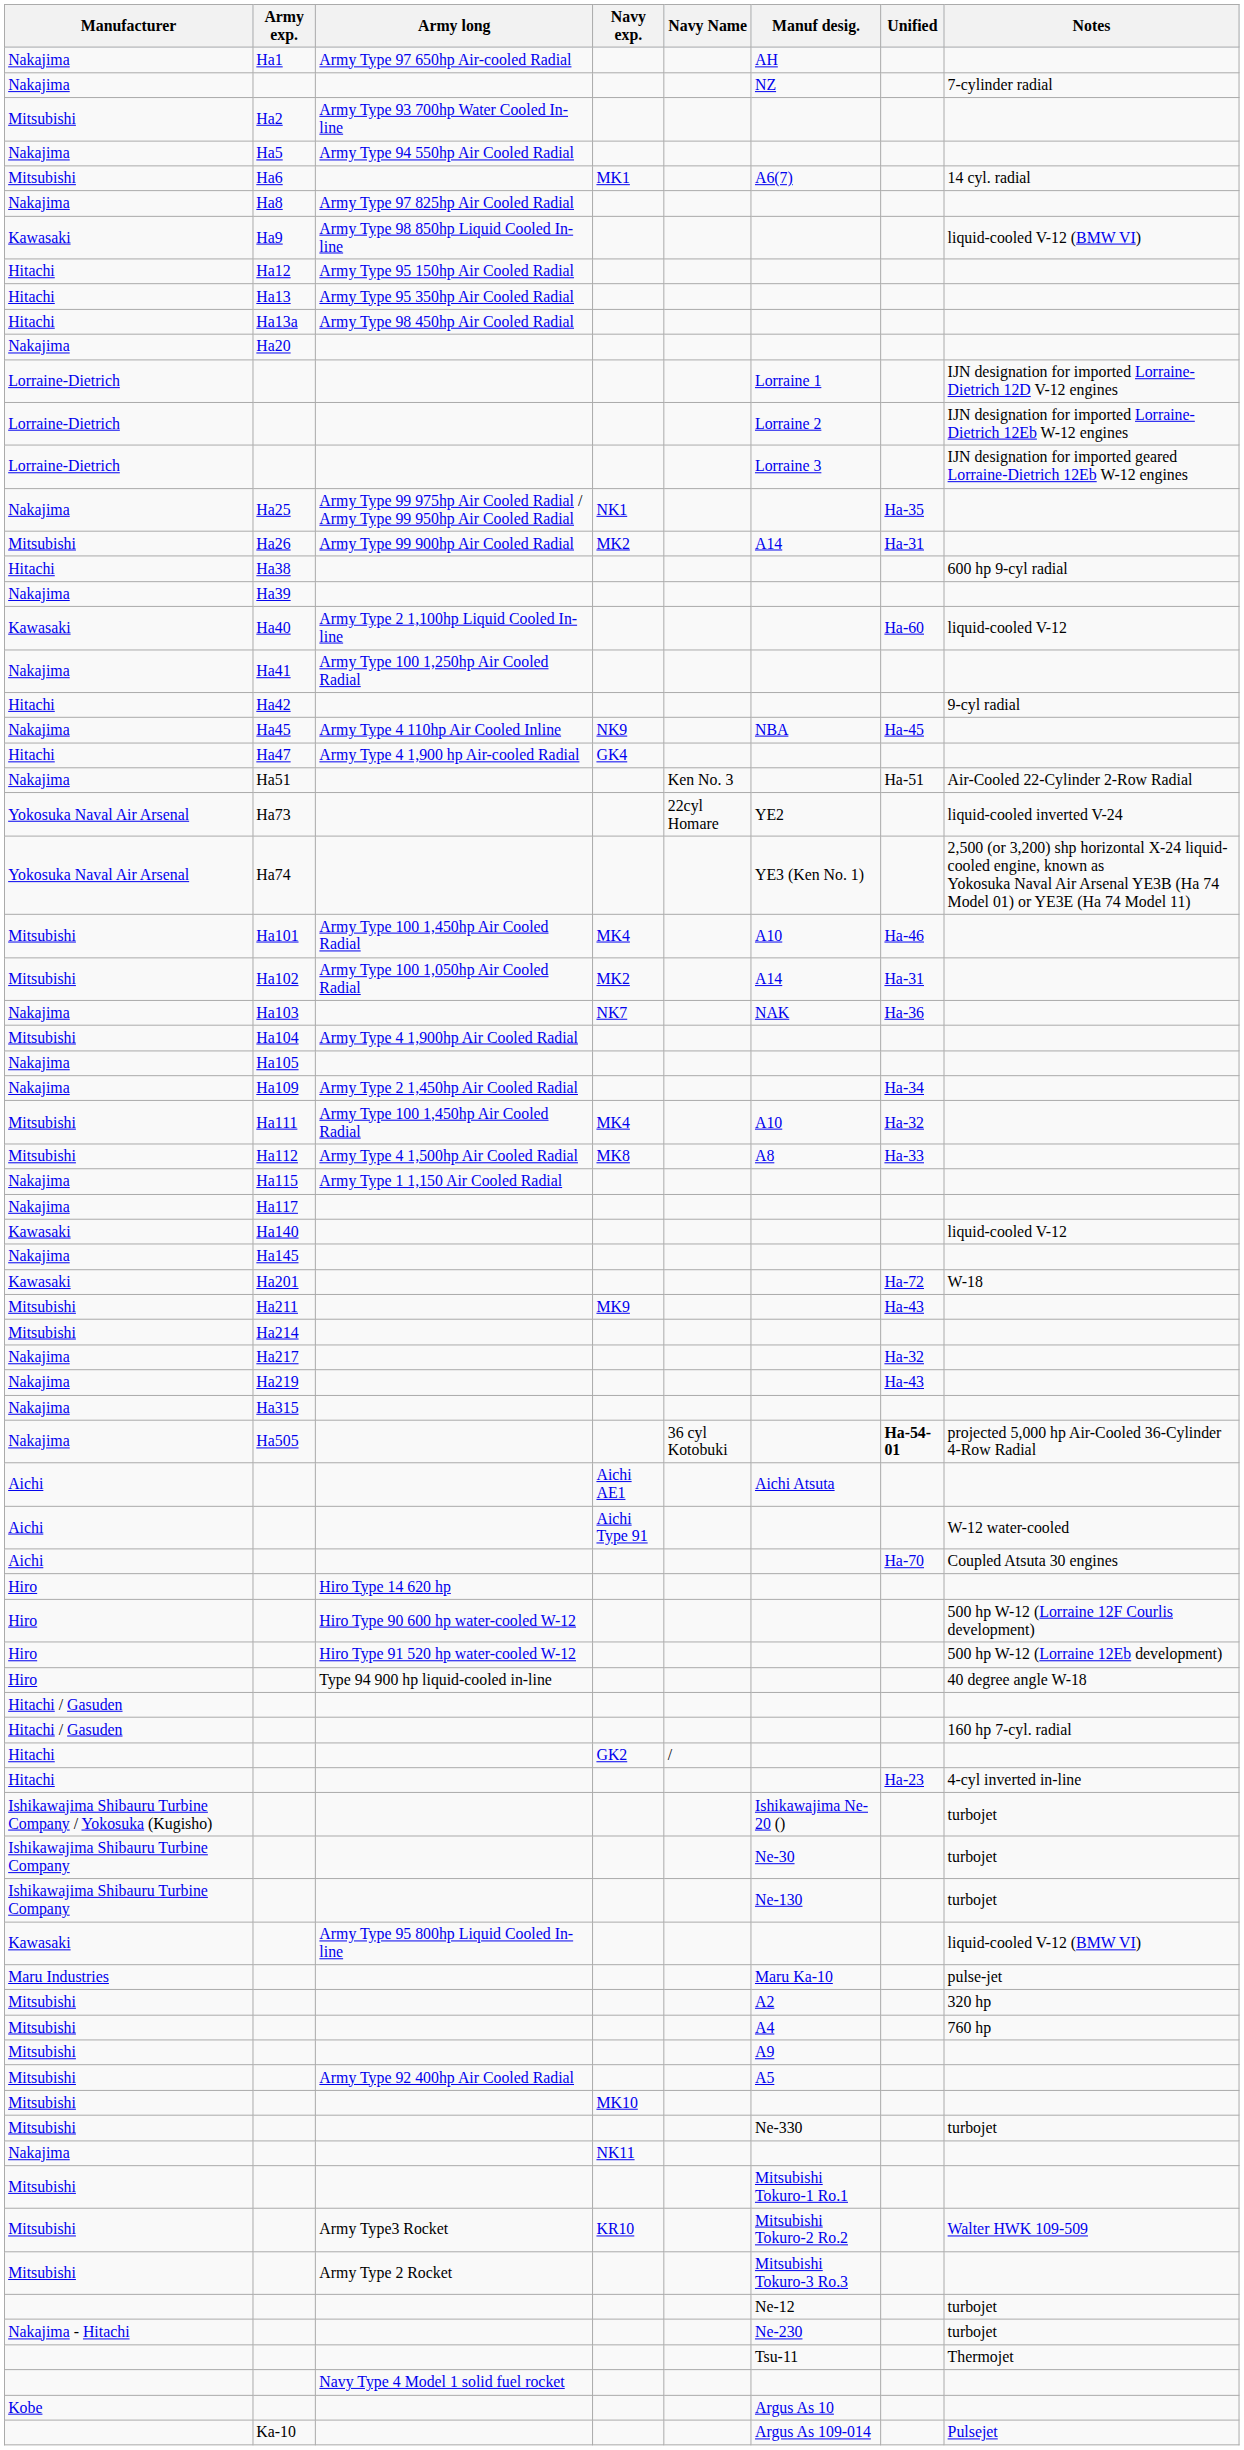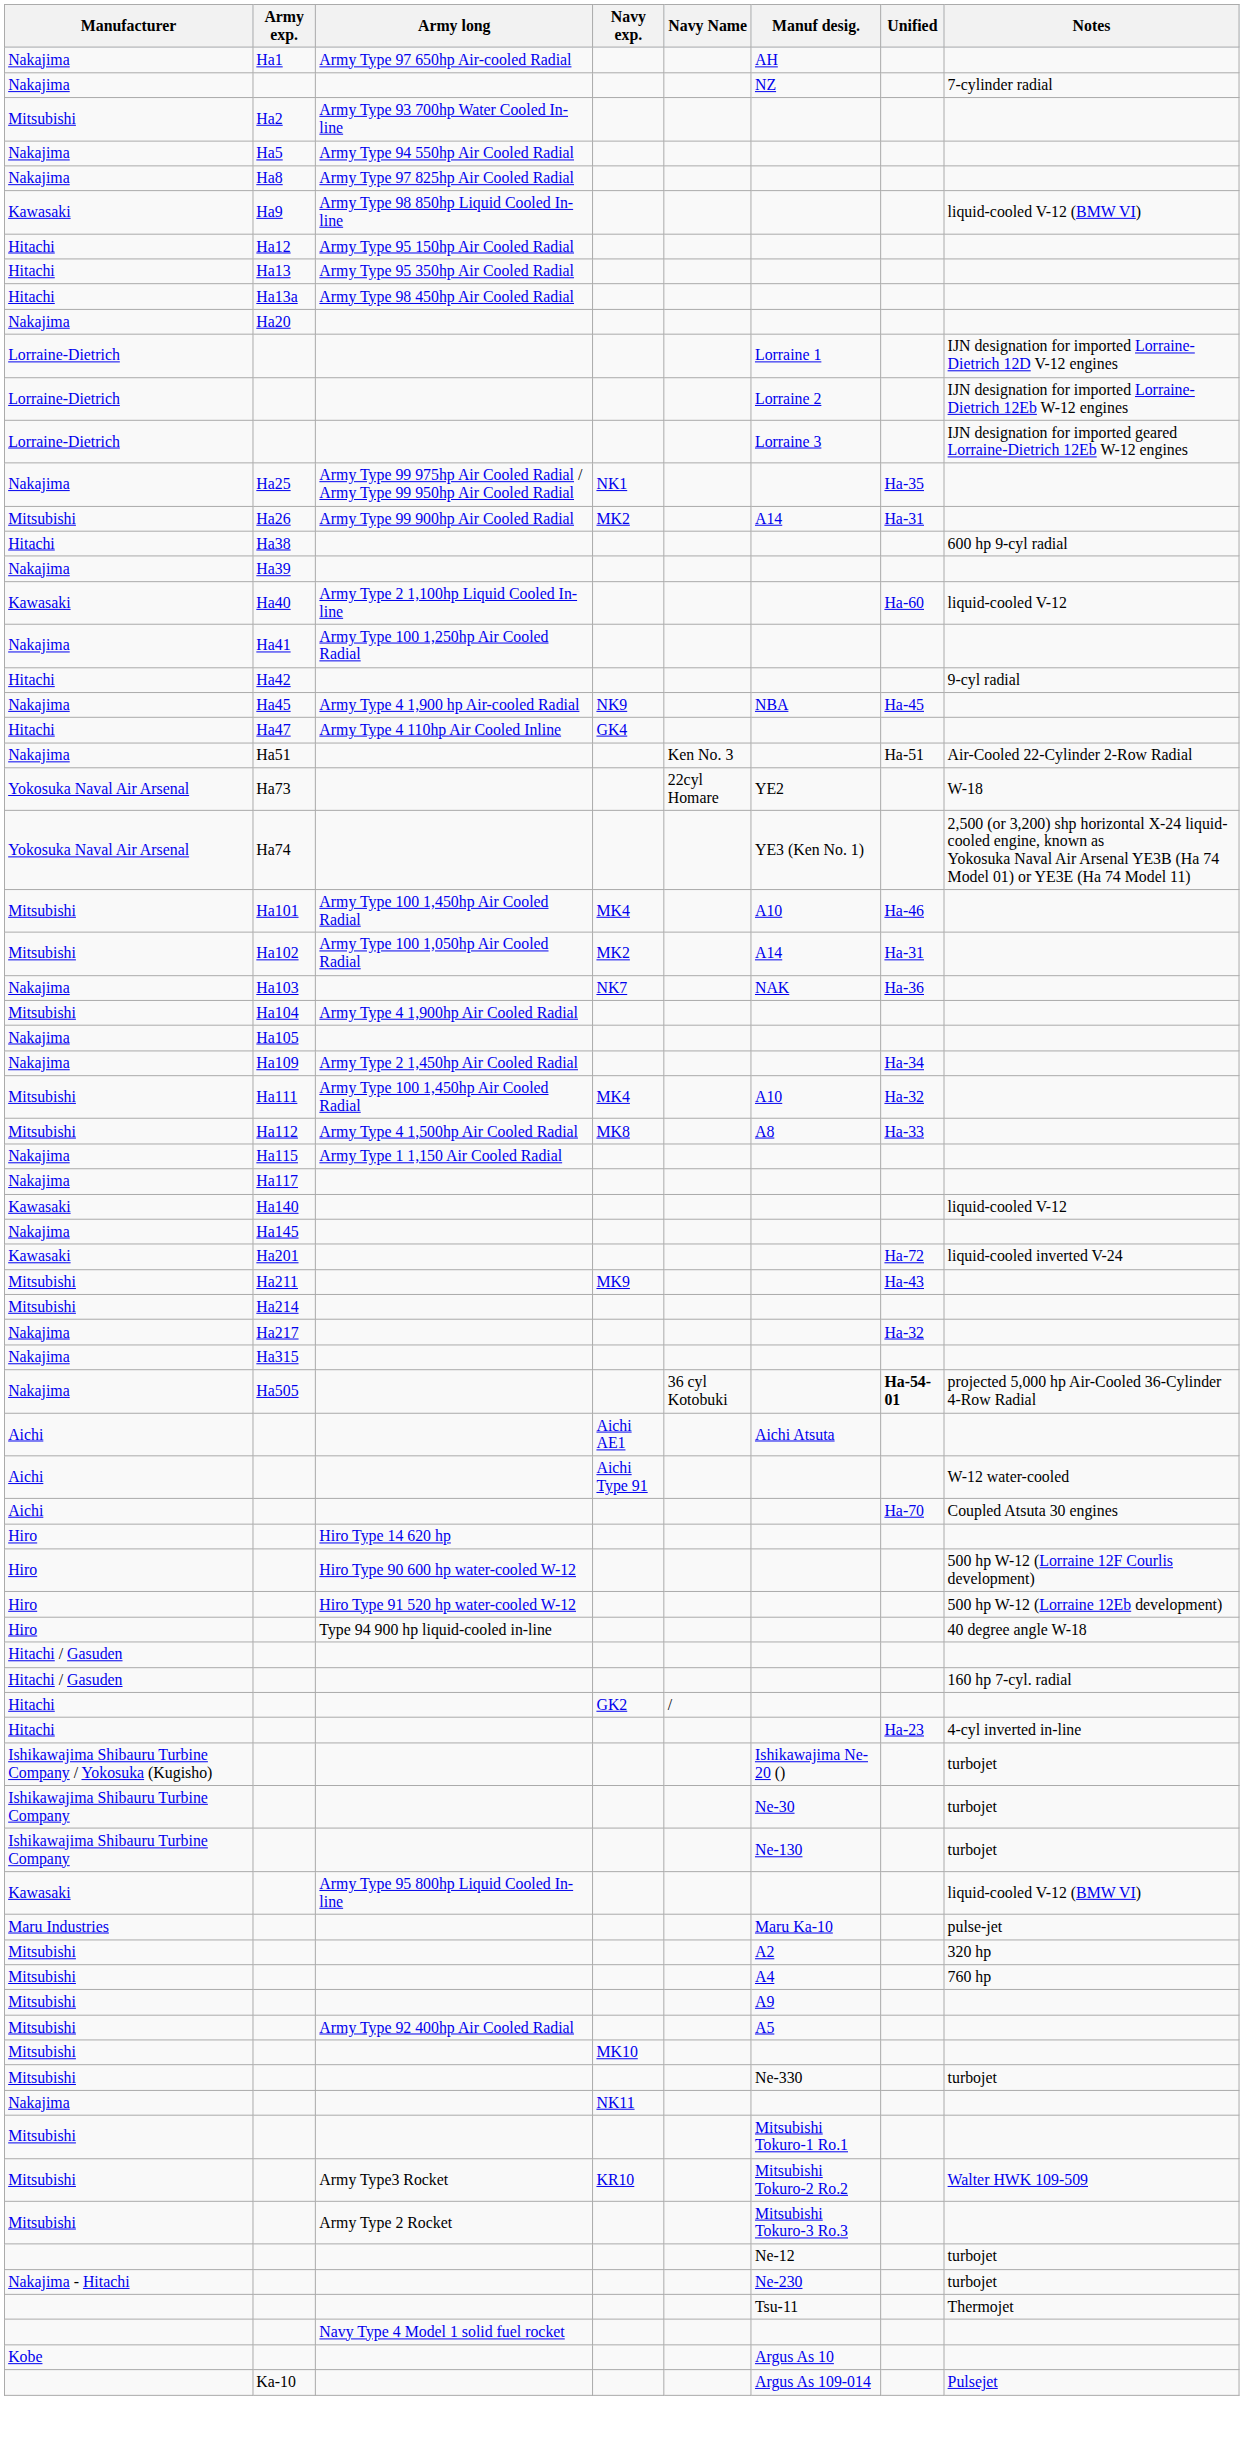- row: (42, 178)
(440, 730) Army Type 4 110hp Air Cooled Inline -> (449, 704) Army Type 4 1,900 hp Air-cooled Radial
(449, 755) Army Type 4 1,900 hp Air-cooled Radial -> (440, 730) Army Type 4 110hp Air Cooled Inline
(1035, 814) liquid-cooled inverted V-24 -> (965, 789) W-18
(965, 1281) W-18 -> (1035, 1256) liquid-cooled inverted V-24
- row: (39, 1382)
